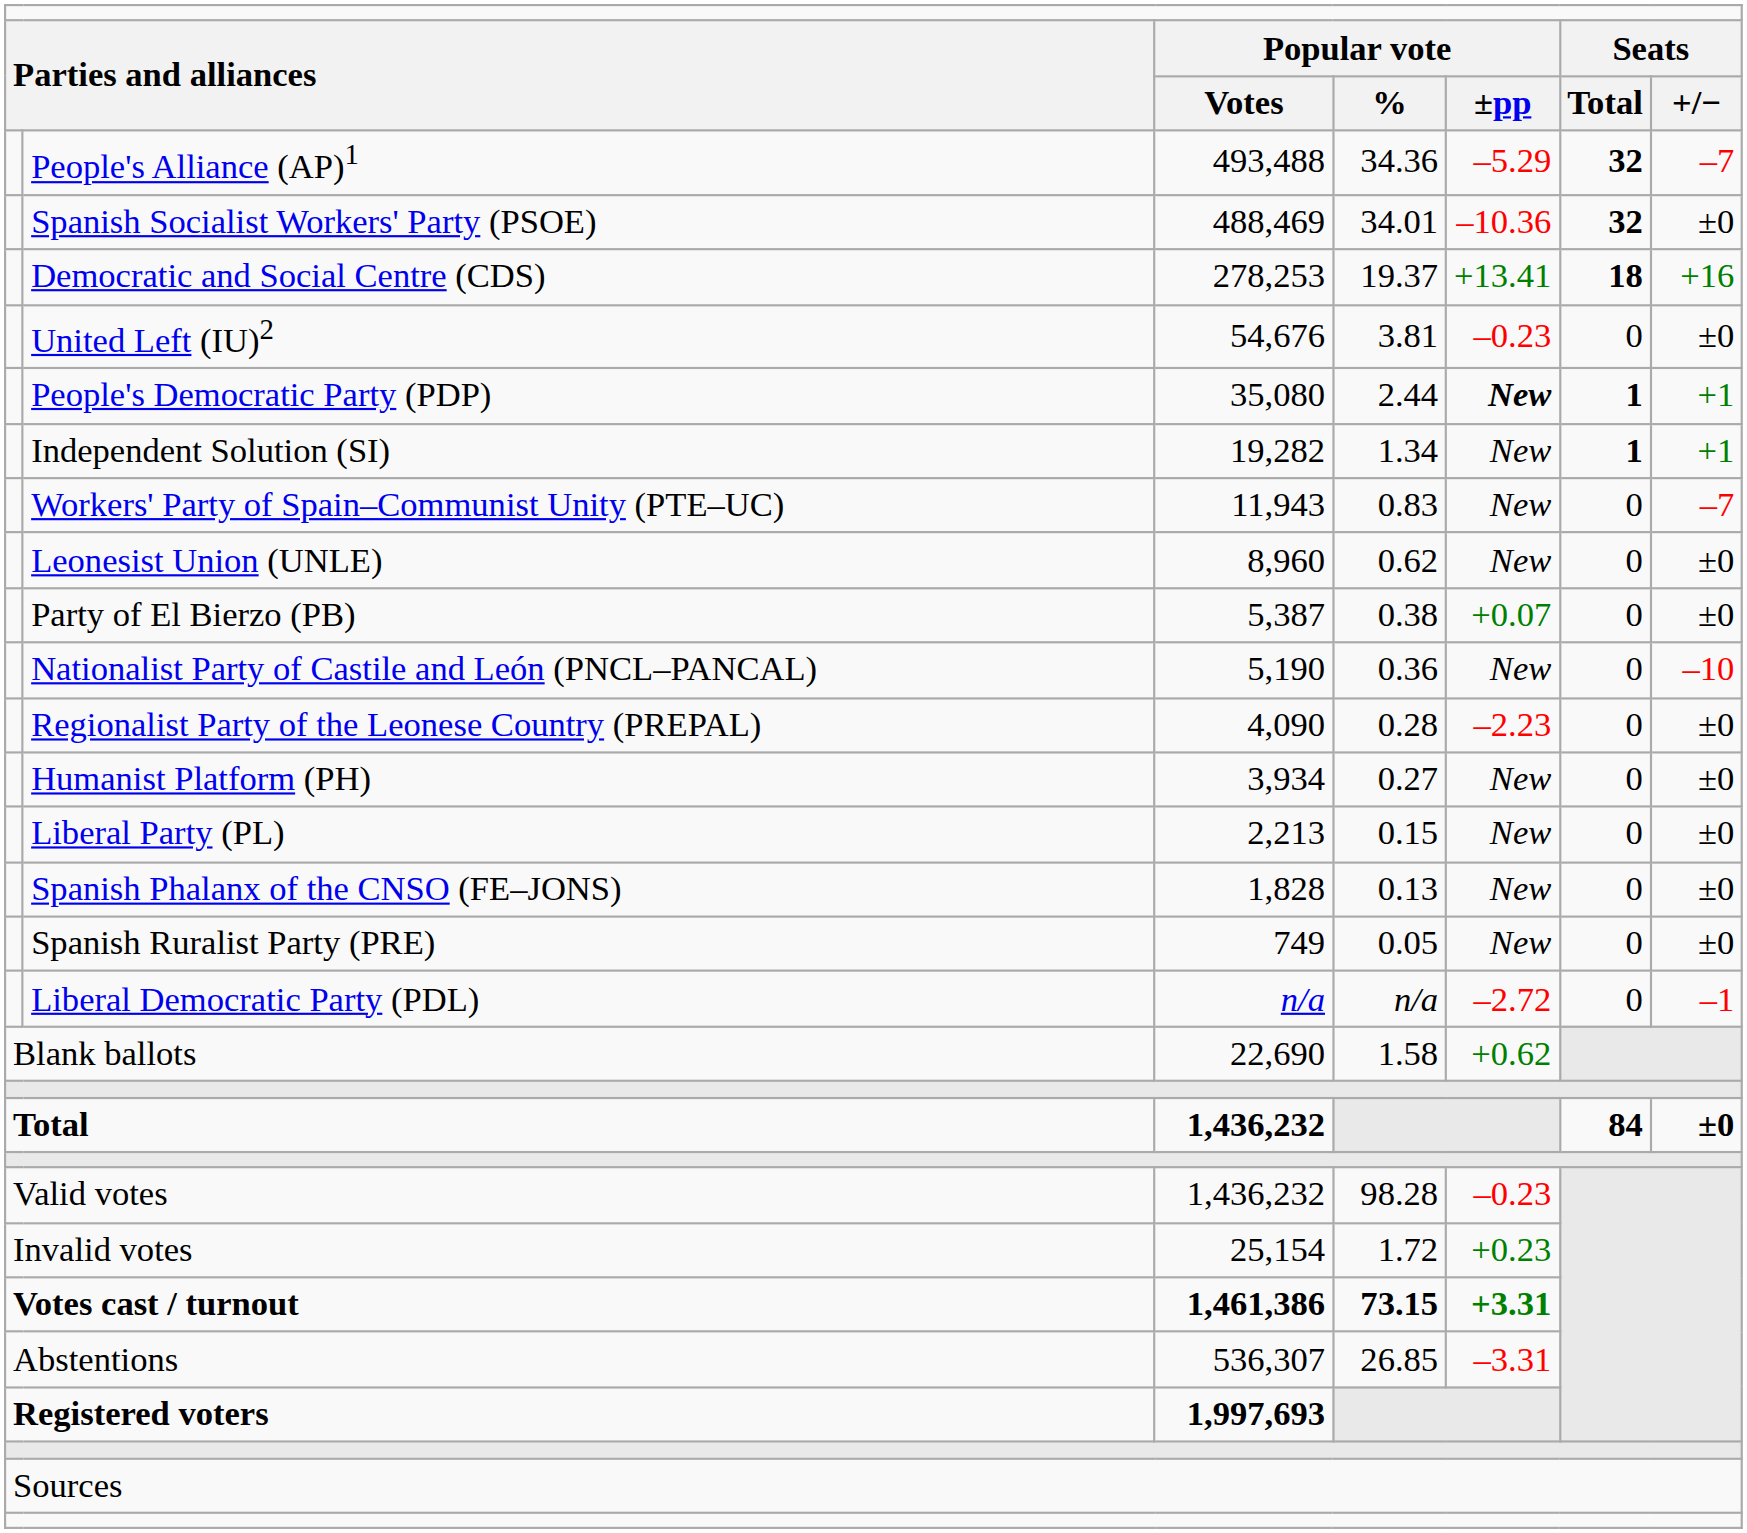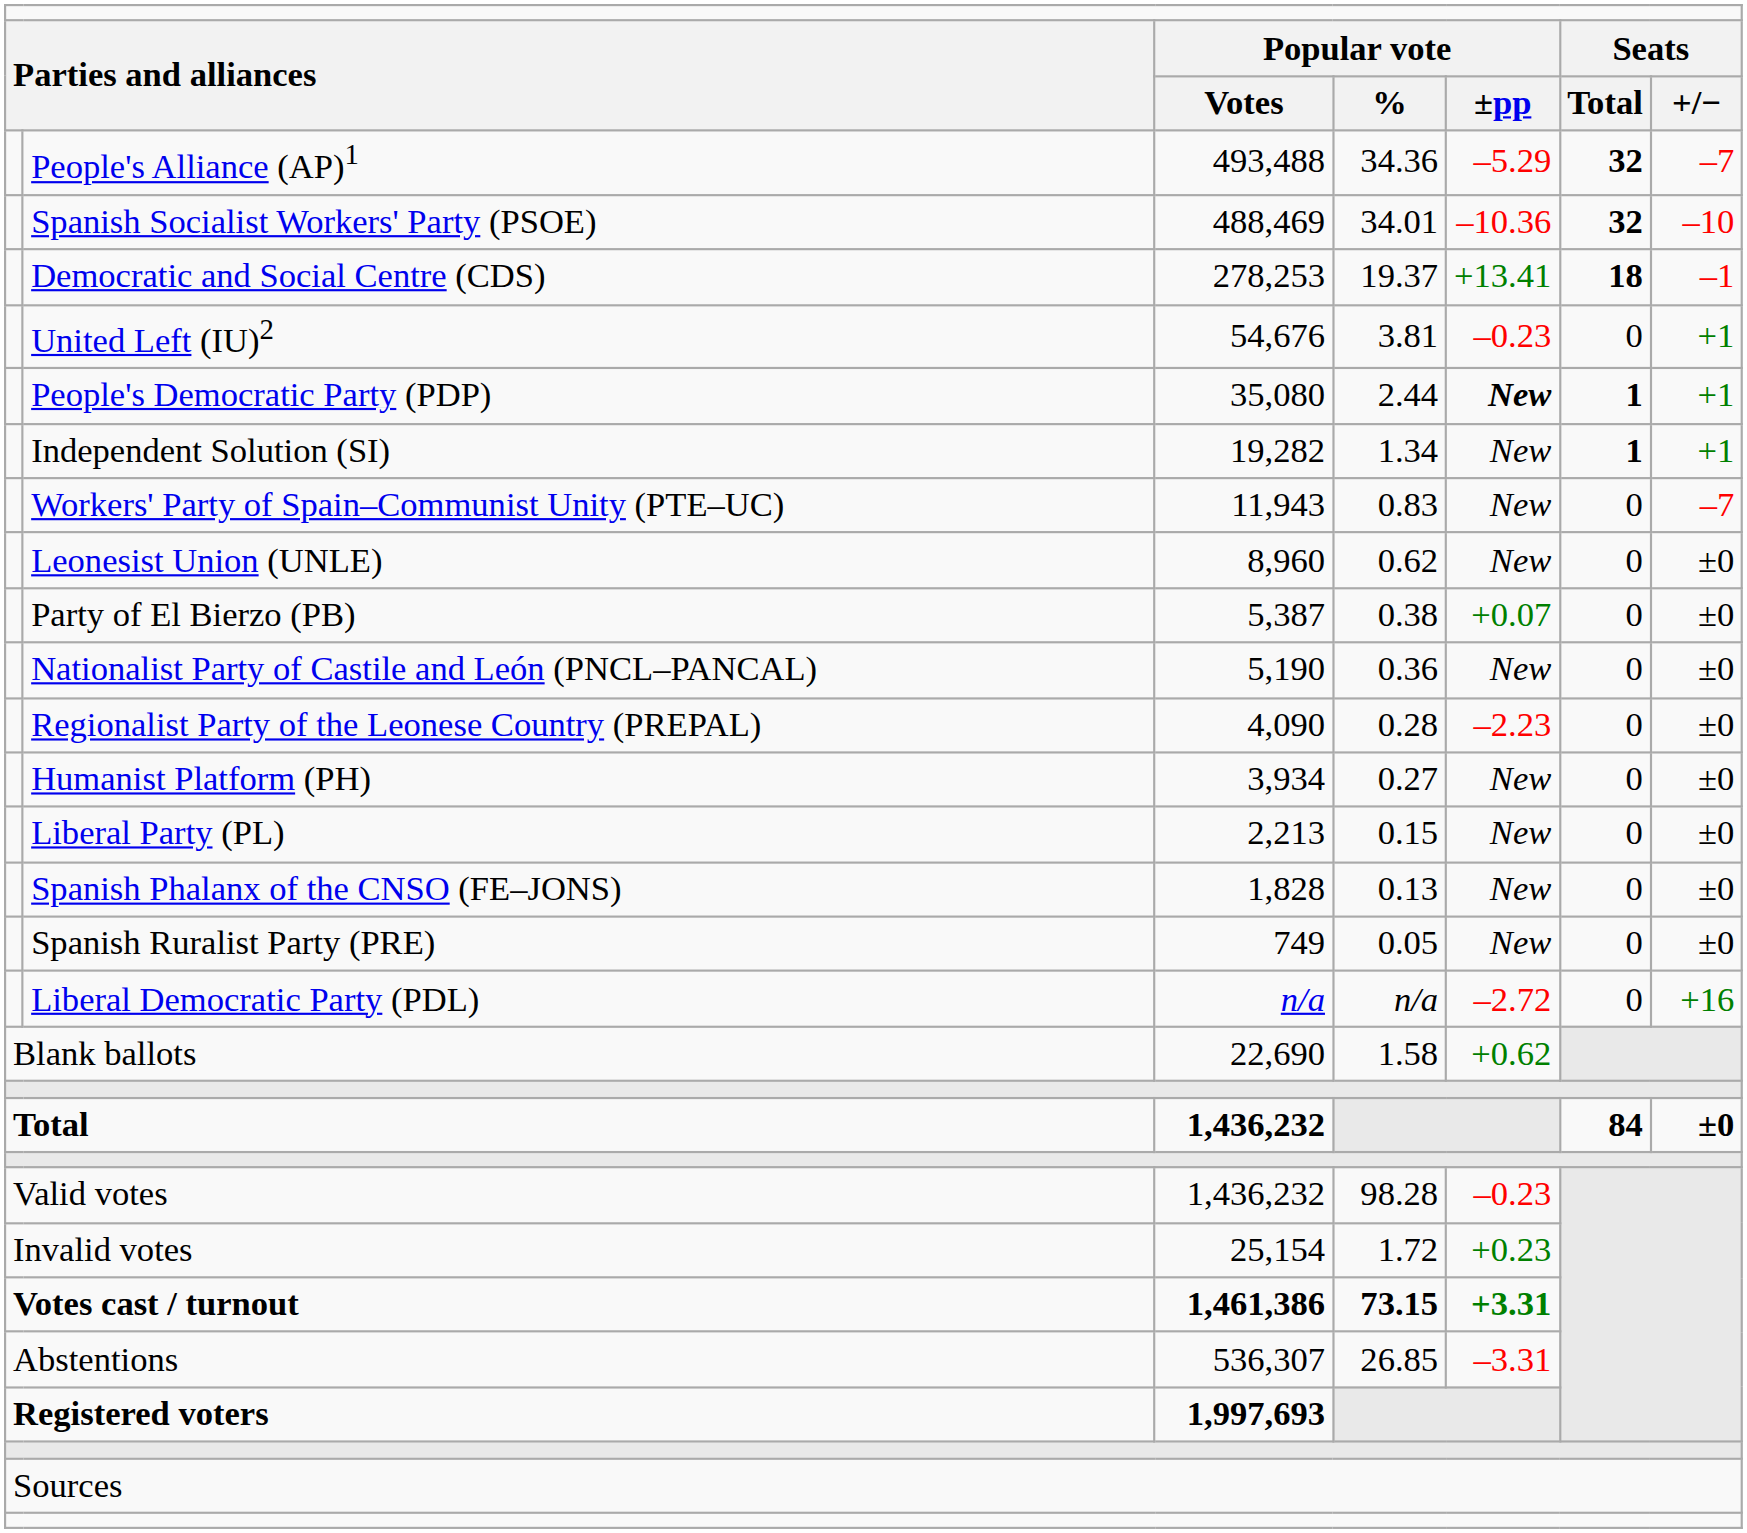(1716, 221) ±0 -> (1708, 221) –10
(1707, 276) +16 -> (1717, 276) –1
(1716, 335) ±0 -> (1716, 335) +1
(1708, 669) –10 -> (1716, 669) ±0
(1717, 998) –1 -> (1707, 998) +16
